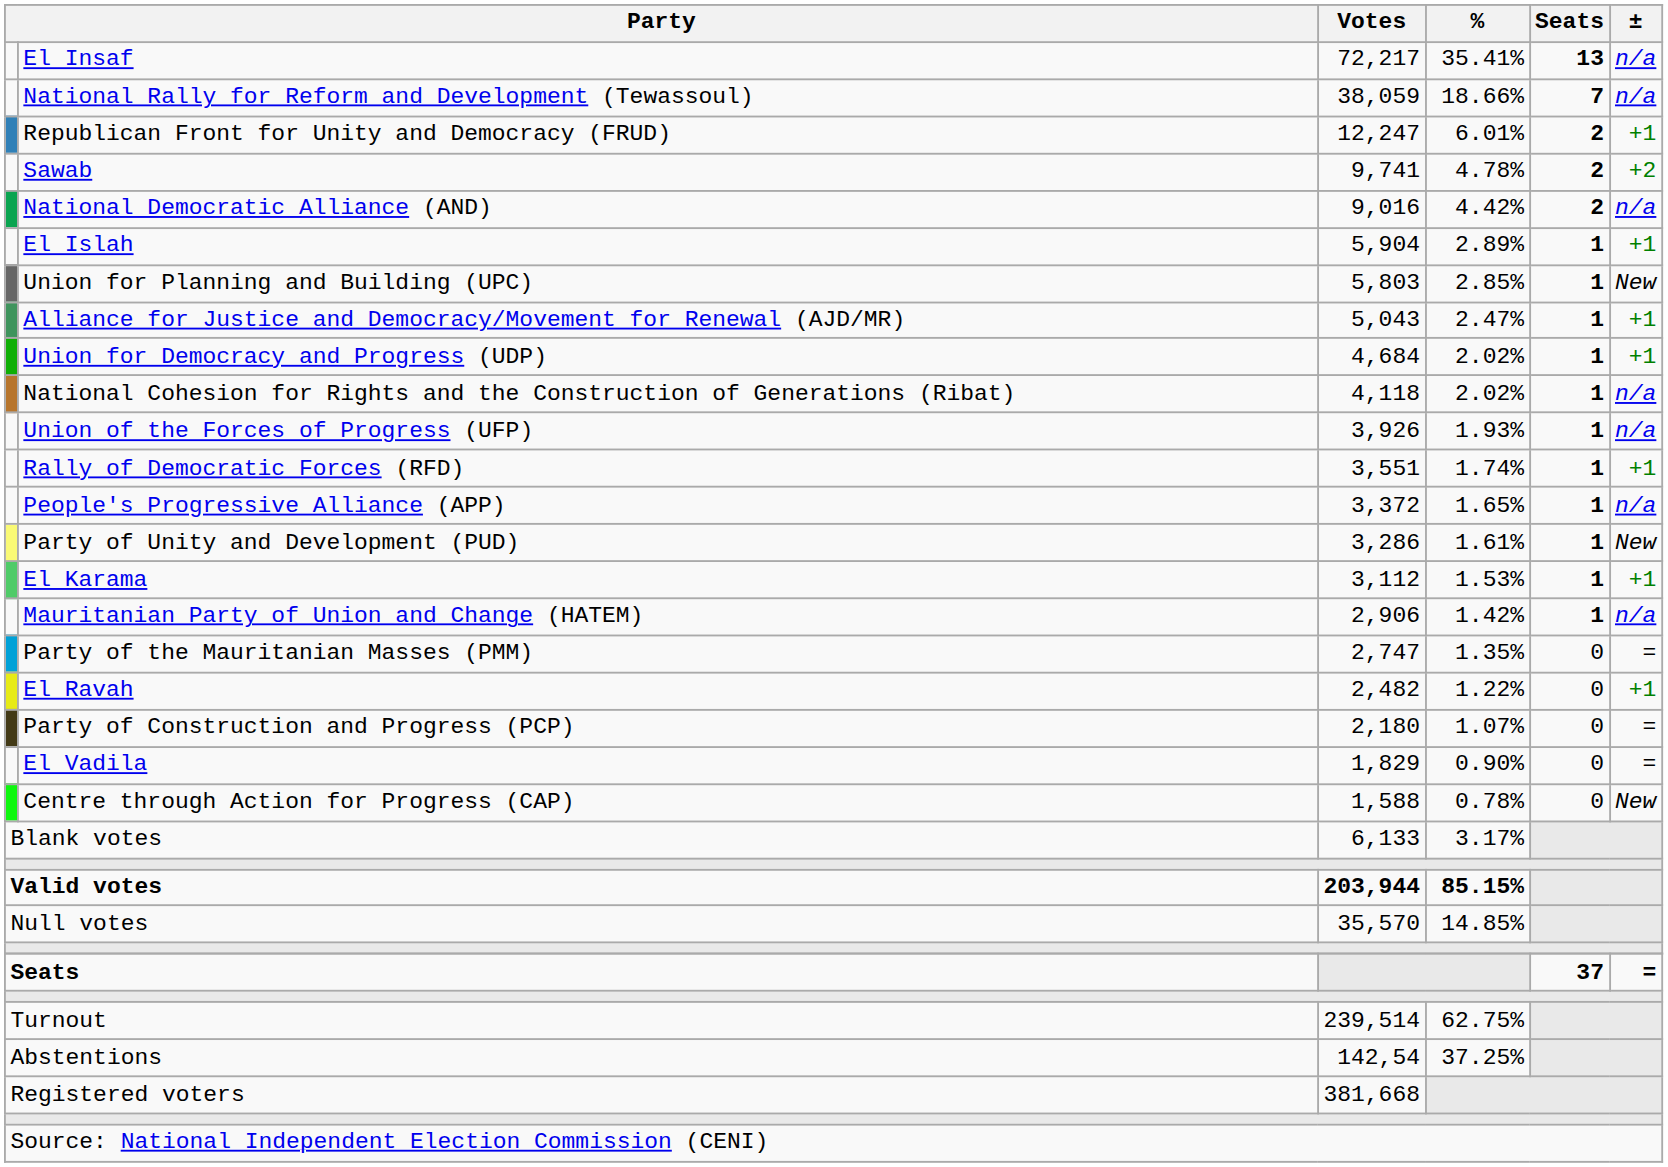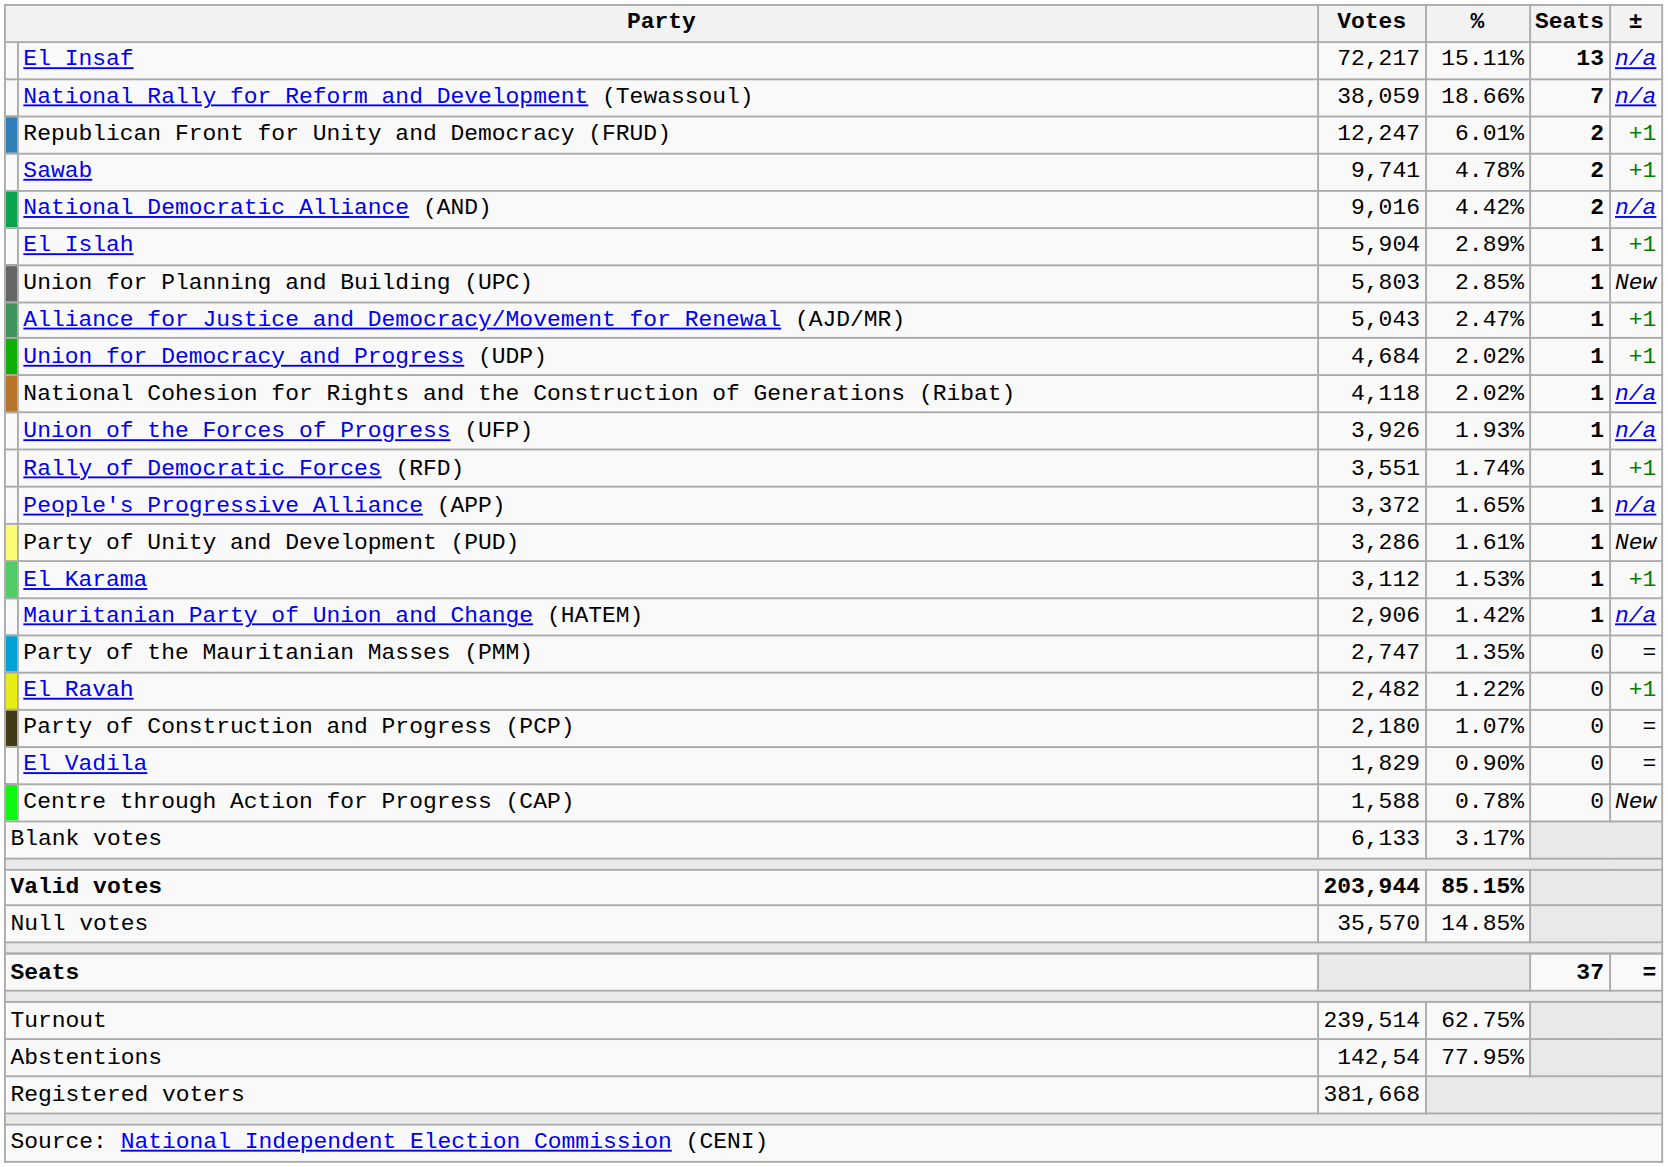(1483, 61) 35.41% -> (1483, 61) 15.11%
(1643, 172) +2 -> (1643, 172) +1
(1483, 1058) 37.25% -> (1483, 1058) 77.95%
